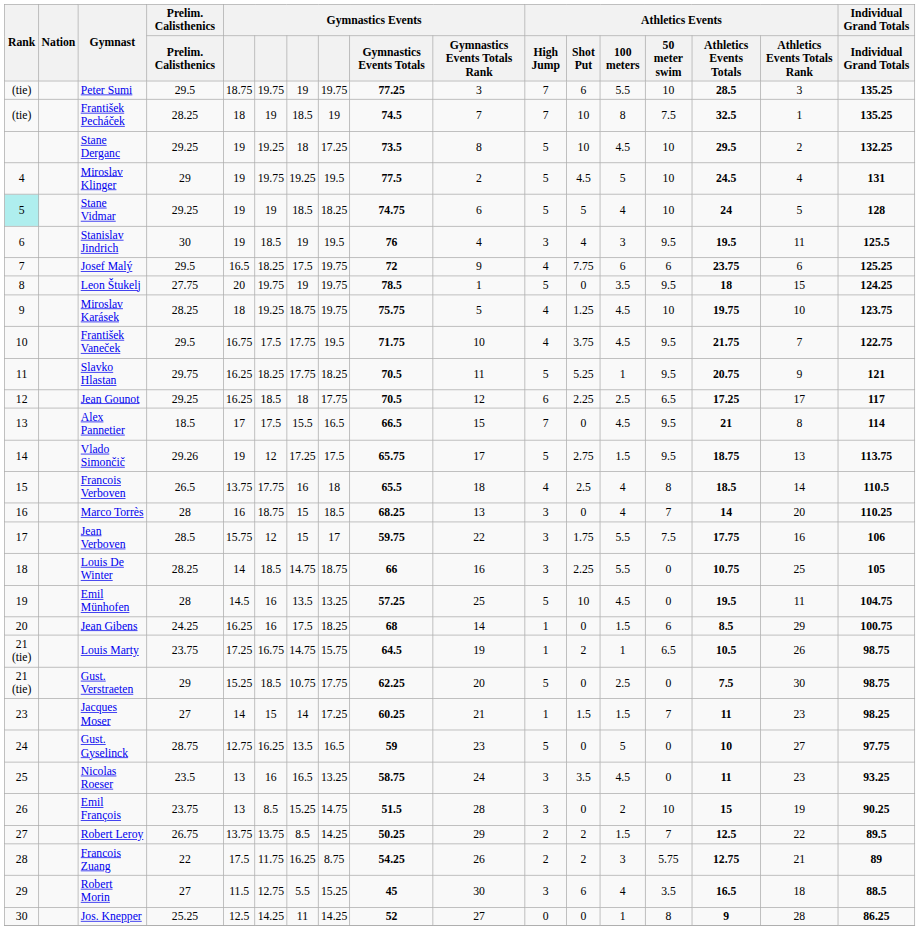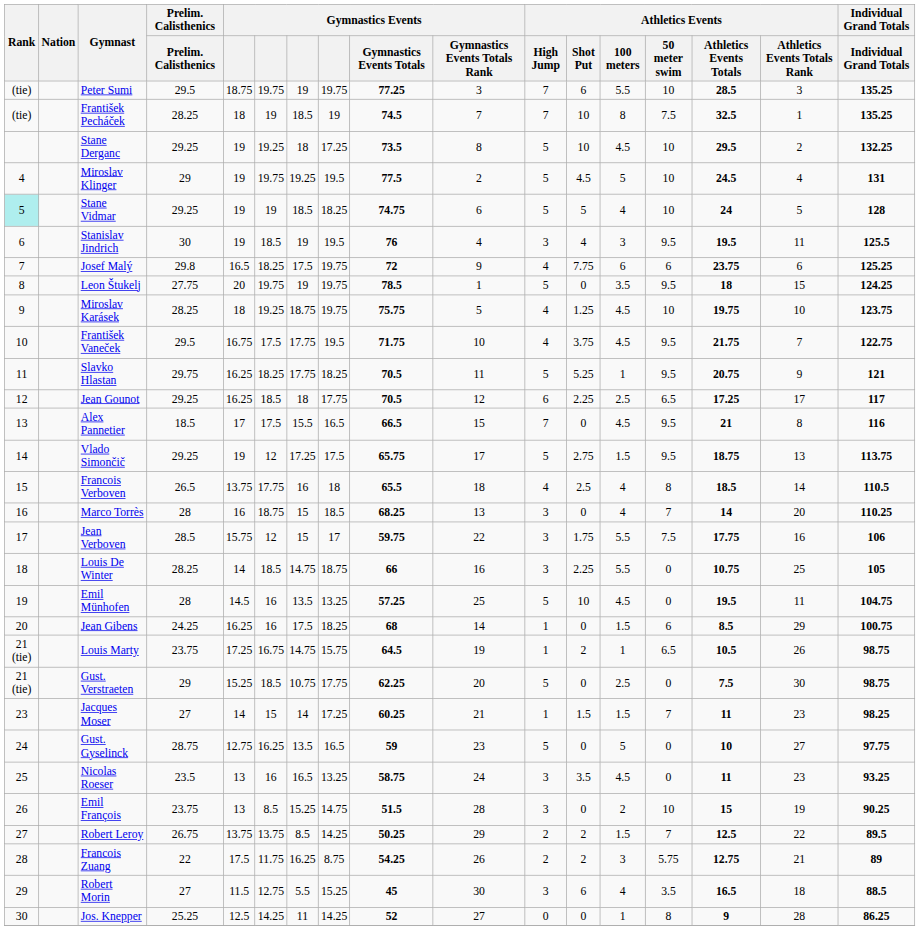(185, 267) 29.5 -> (185, 267) 29.8
(876, 424) 114 -> (876, 424) 116
(185, 455) 29.26 -> (185, 455) 29.25
